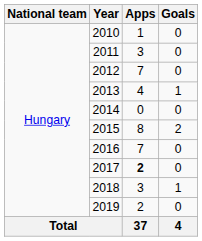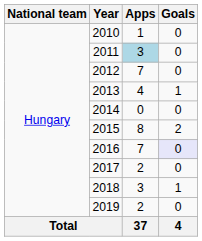(140, 52) no background -> (140, 52) lightblue background
(178, 149) no background -> (178, 149) lavender background
(140, 168) bold -> (140, 168) normal
